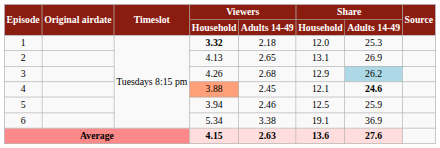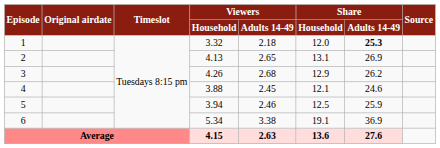(214, 43) bold -> (214, 43) normal
(374, 43) normal -> (374, 43) bold
(374, 74) lightblue background -> (374, 74) no background
(214, 89) lightsalmon background -> (214, 89) no background
(374, 89) bold -> (374, 89) normal
